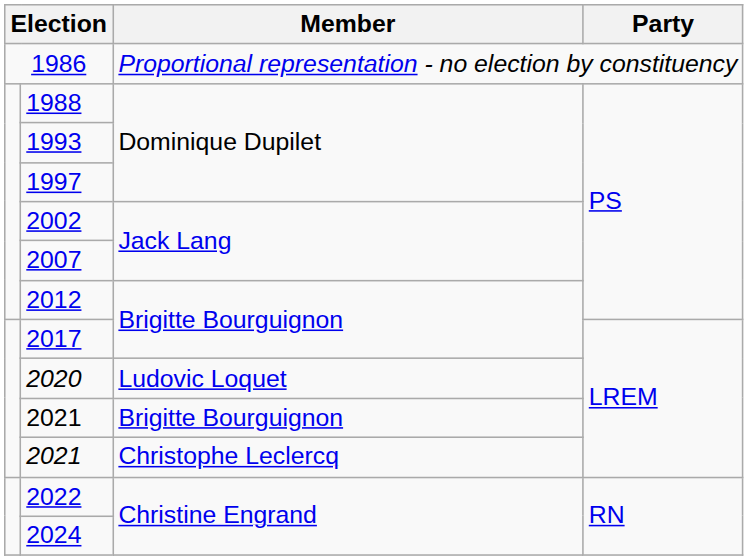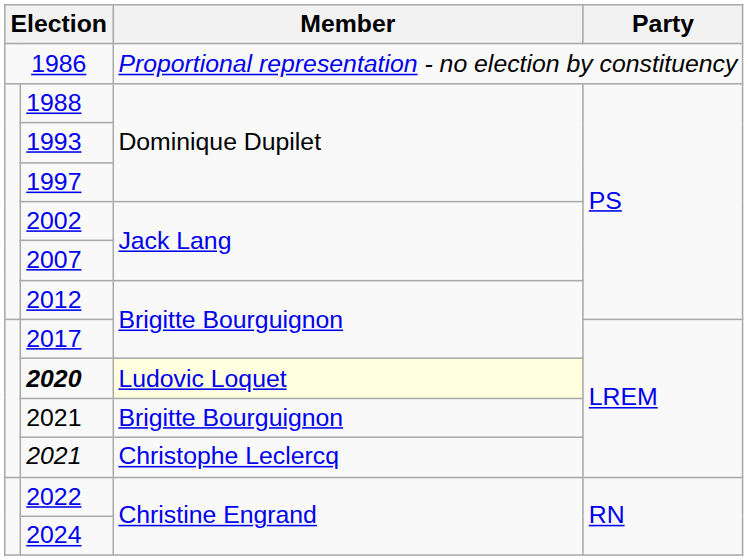(54, 378) normal -> (54, 378) bold
(202, 378) no background -> (202, 378) lightyellow background
